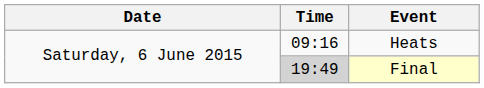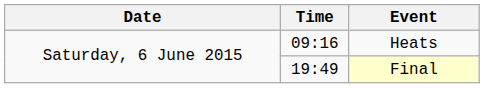(315, 69) lightgrey background -> (315, 69) no background
